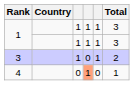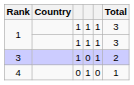(88, 73) lightsalmon background -> (88, 73) no background
